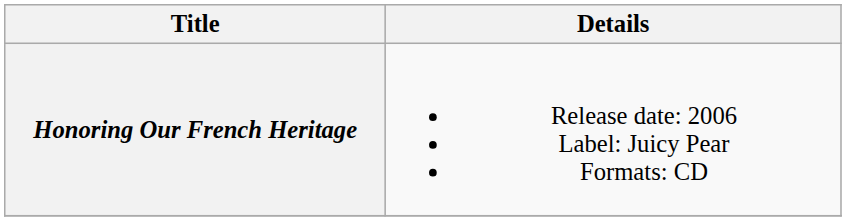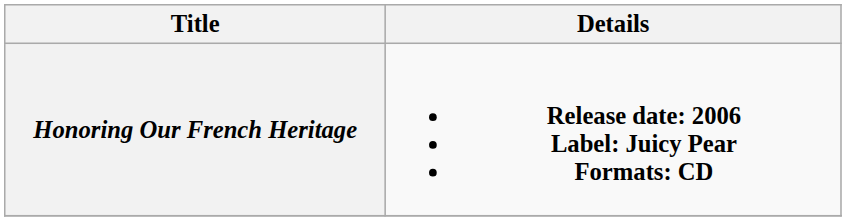(613, 143) normal -> (613, 143) bold
